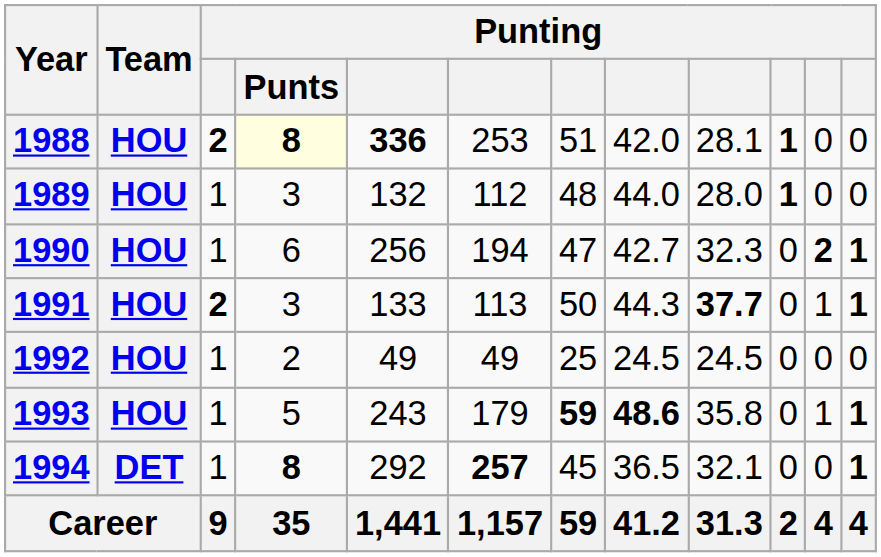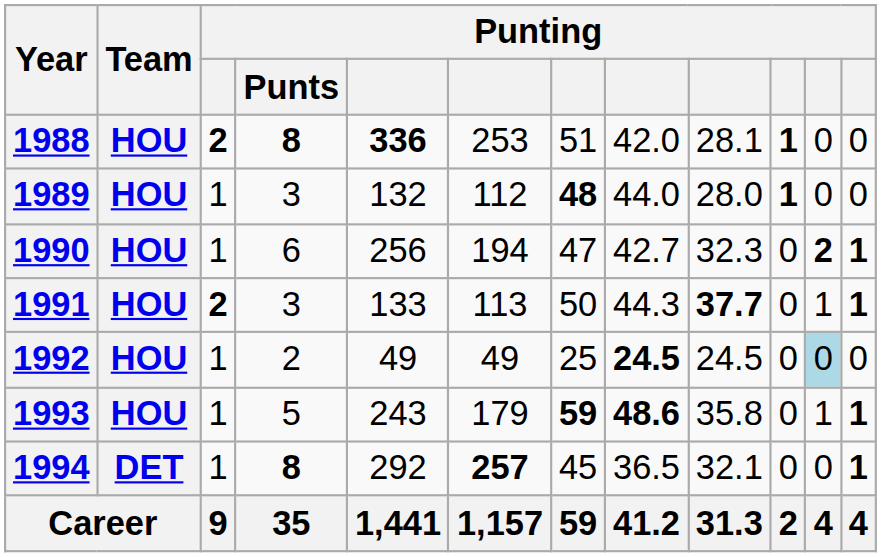(291, 140) lightyellow background -> (291, 140) no background
(578, 195) normal -> (578, 195) bold
(646, 359) normal -> (646, 359) bold
(823, 359) no background -> (823, 359) lightblue background
